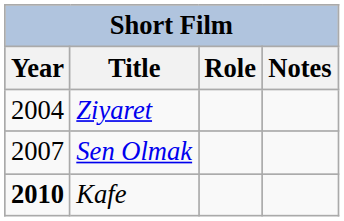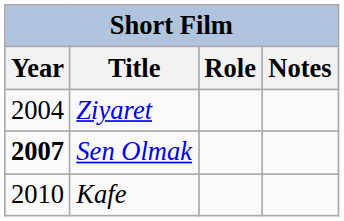(38, 151) normal -> (38, 151) bold
(38, 194) bold -> (38, 194) normal
